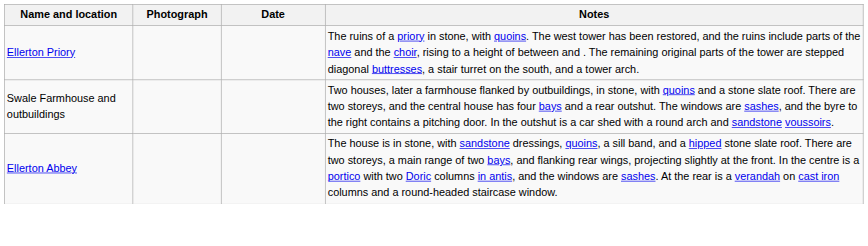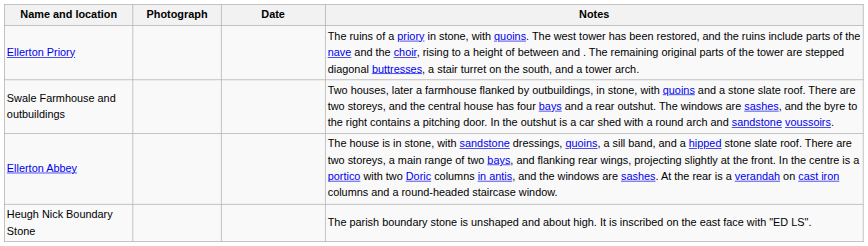+ row: (60, 222)
